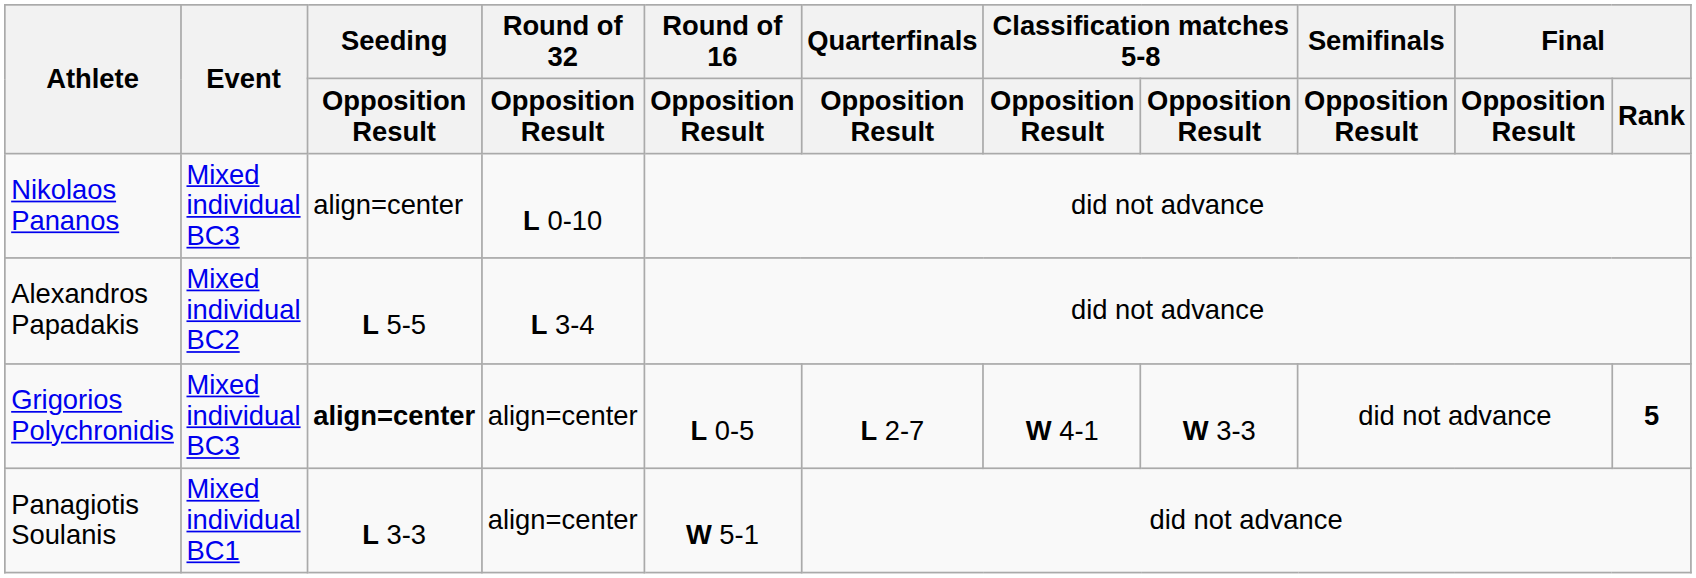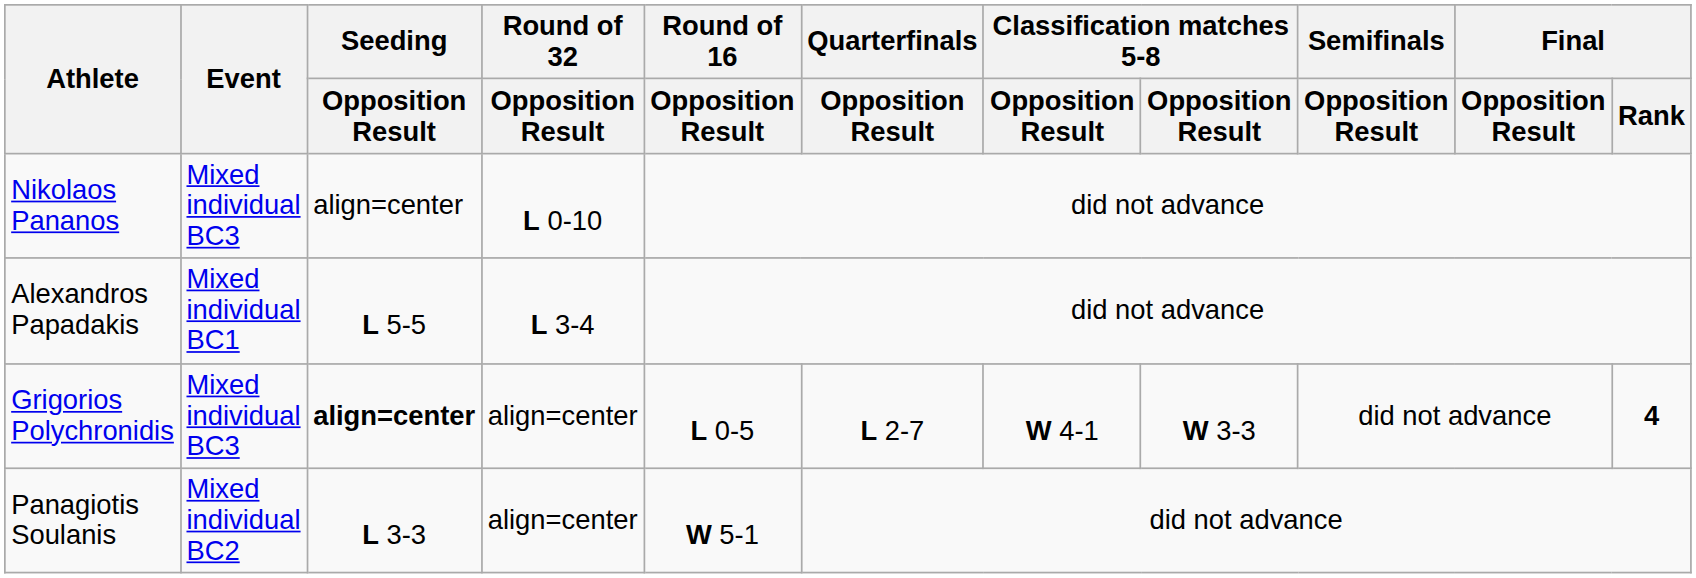(244, 310) Mixed individual BC2 -> (244, 310) Mixed individual BC1
(1652, 415) 5 -> (1652, 415) 4
(244, 520) Mixed individual BC1 -> (244, 520) Mixed individual BC2
